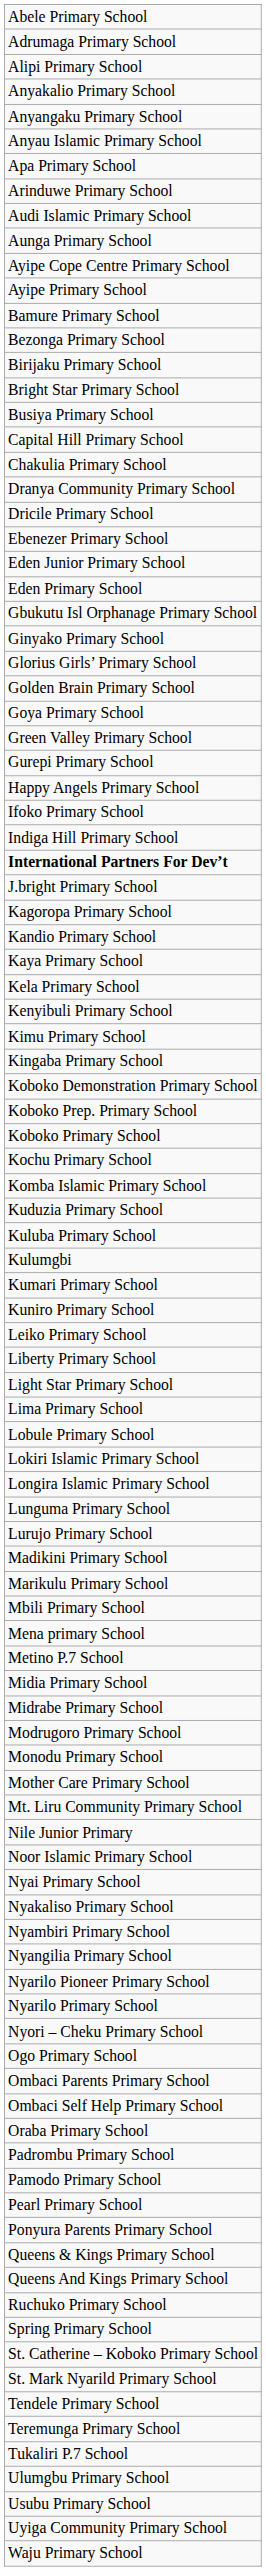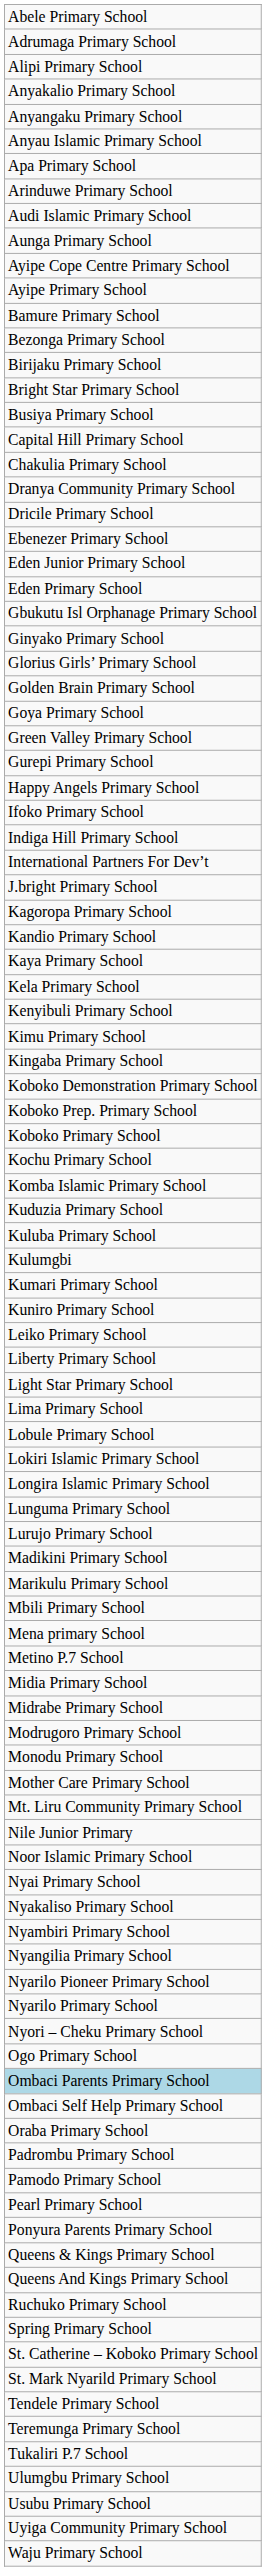(118, 862) bold -> (108, 862) normal
(109, 2080) no background -> (109, 2080) lightblue background
